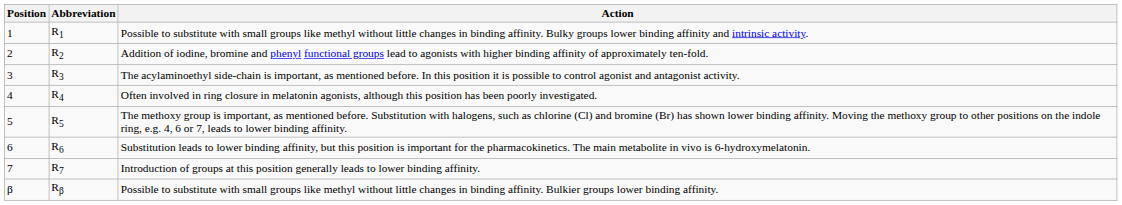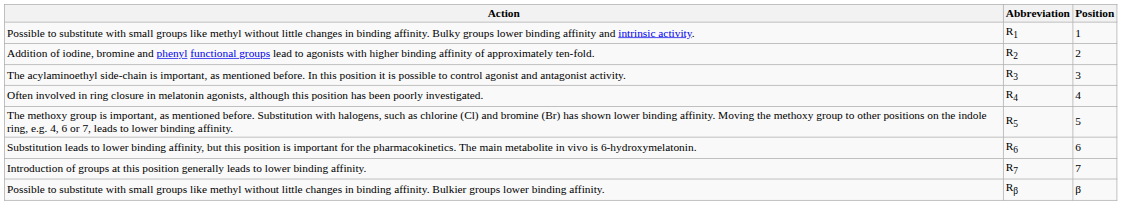columns swapped: (27, 13) <-> (618, 13)
